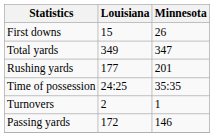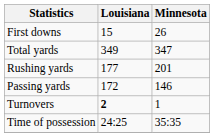rows swapped: (39, 123) <-> (51, 86)
(104, 104) normal -> (104, 104) bold
